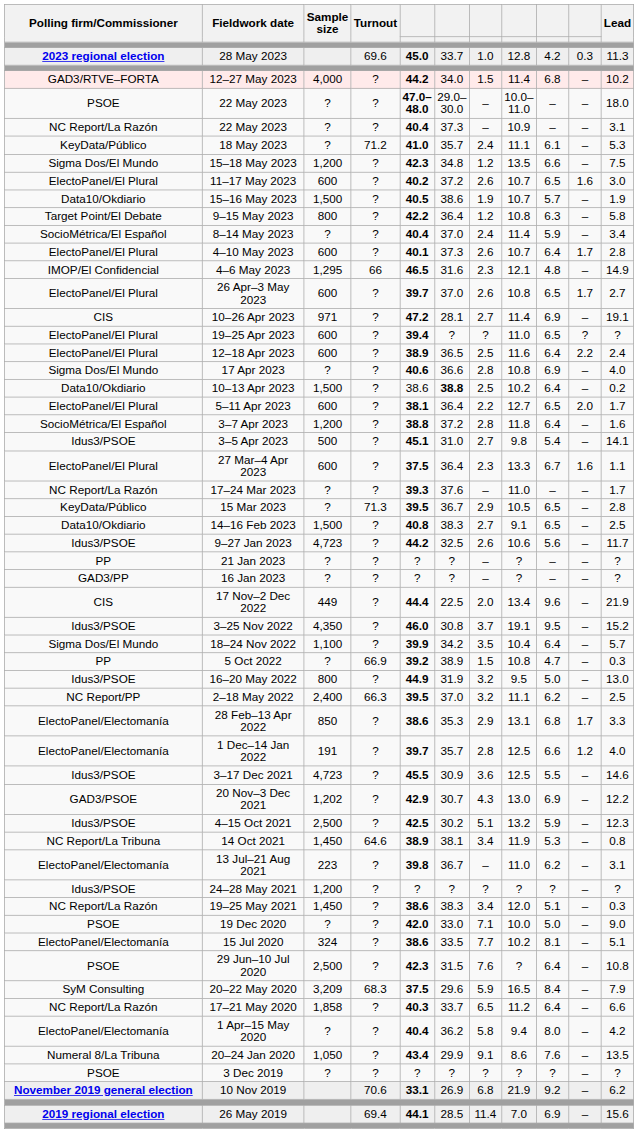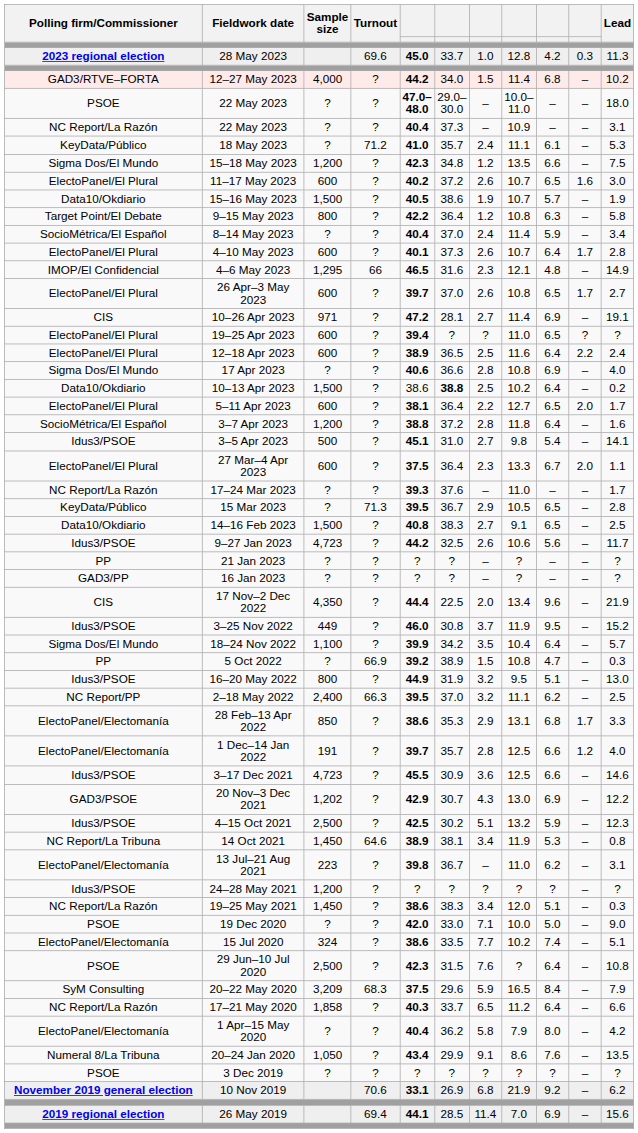(585, 465) 1.6 -> (585, 465) 2.0
(328, 602) 449 -> (328, 602) 4,350
(328, 626) 4,350 -> (328, 626) 449
(519, 626) 19.1 -> (519, 626) 11.9
(553, 679) 5.0 -> (553, 679) 5.1
(553, 775) 5.5 -> (553, 775) 6.6
(553, 942) 8.1 -> (553, 942) 7.4
(519, 1031) 9.4 -> (519, 1031) 7.9
